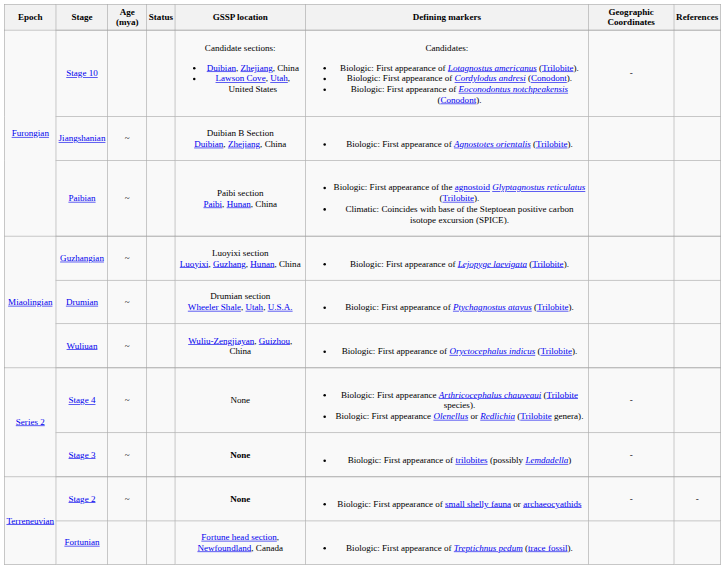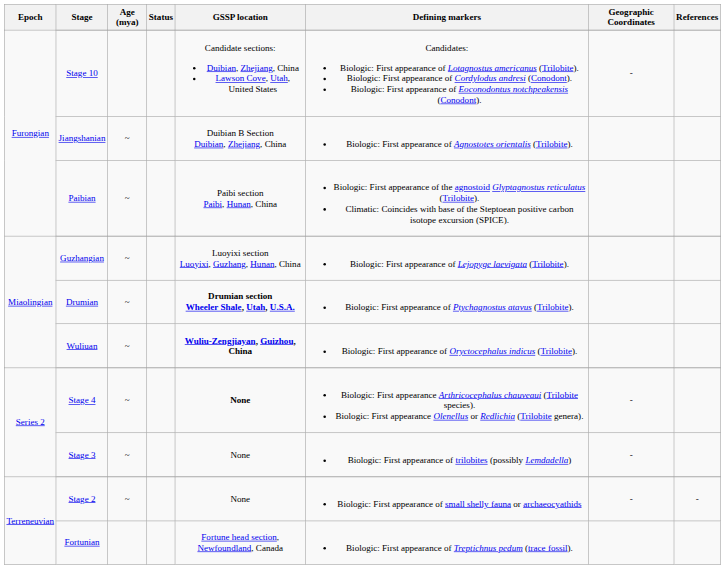(240, 302) normal -> (240, 302) bold
(240, 346) normal -> (240, 346) bold
(240, 400) normal -> (240, 400) bold
(240, 455) bold -> (240, 455) normal
(240, 499) bold -> (240, 499) normal
